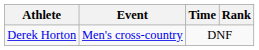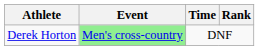(132, 35) no background -> (132, 35) lightgreen background
